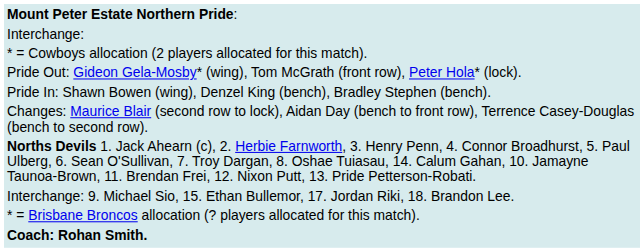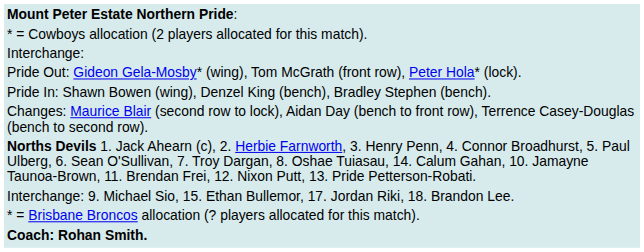(46, 34) Interchange: -> (187, 34) * = Cowboys allocation (2 players allocated for this match).
(187, 53) * = Cowboys allocation (2 players allocated for this match). -> (46, 53) Interchange:
